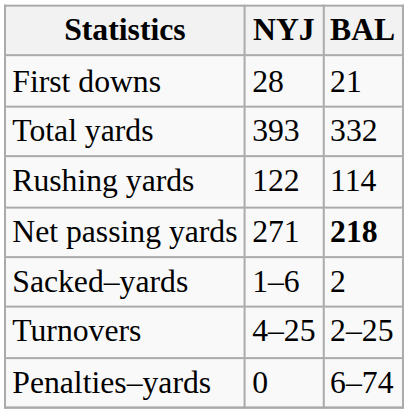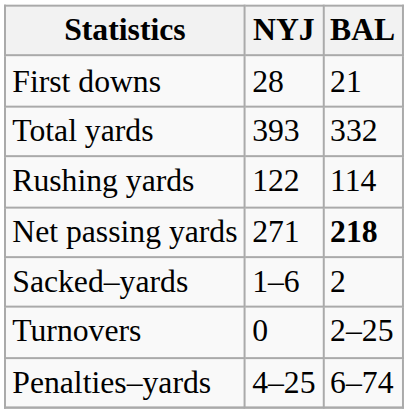(284, 331) 4–25 -> (260, 331) 0
(260, 381) 0 -> (284, 381) 4–25
